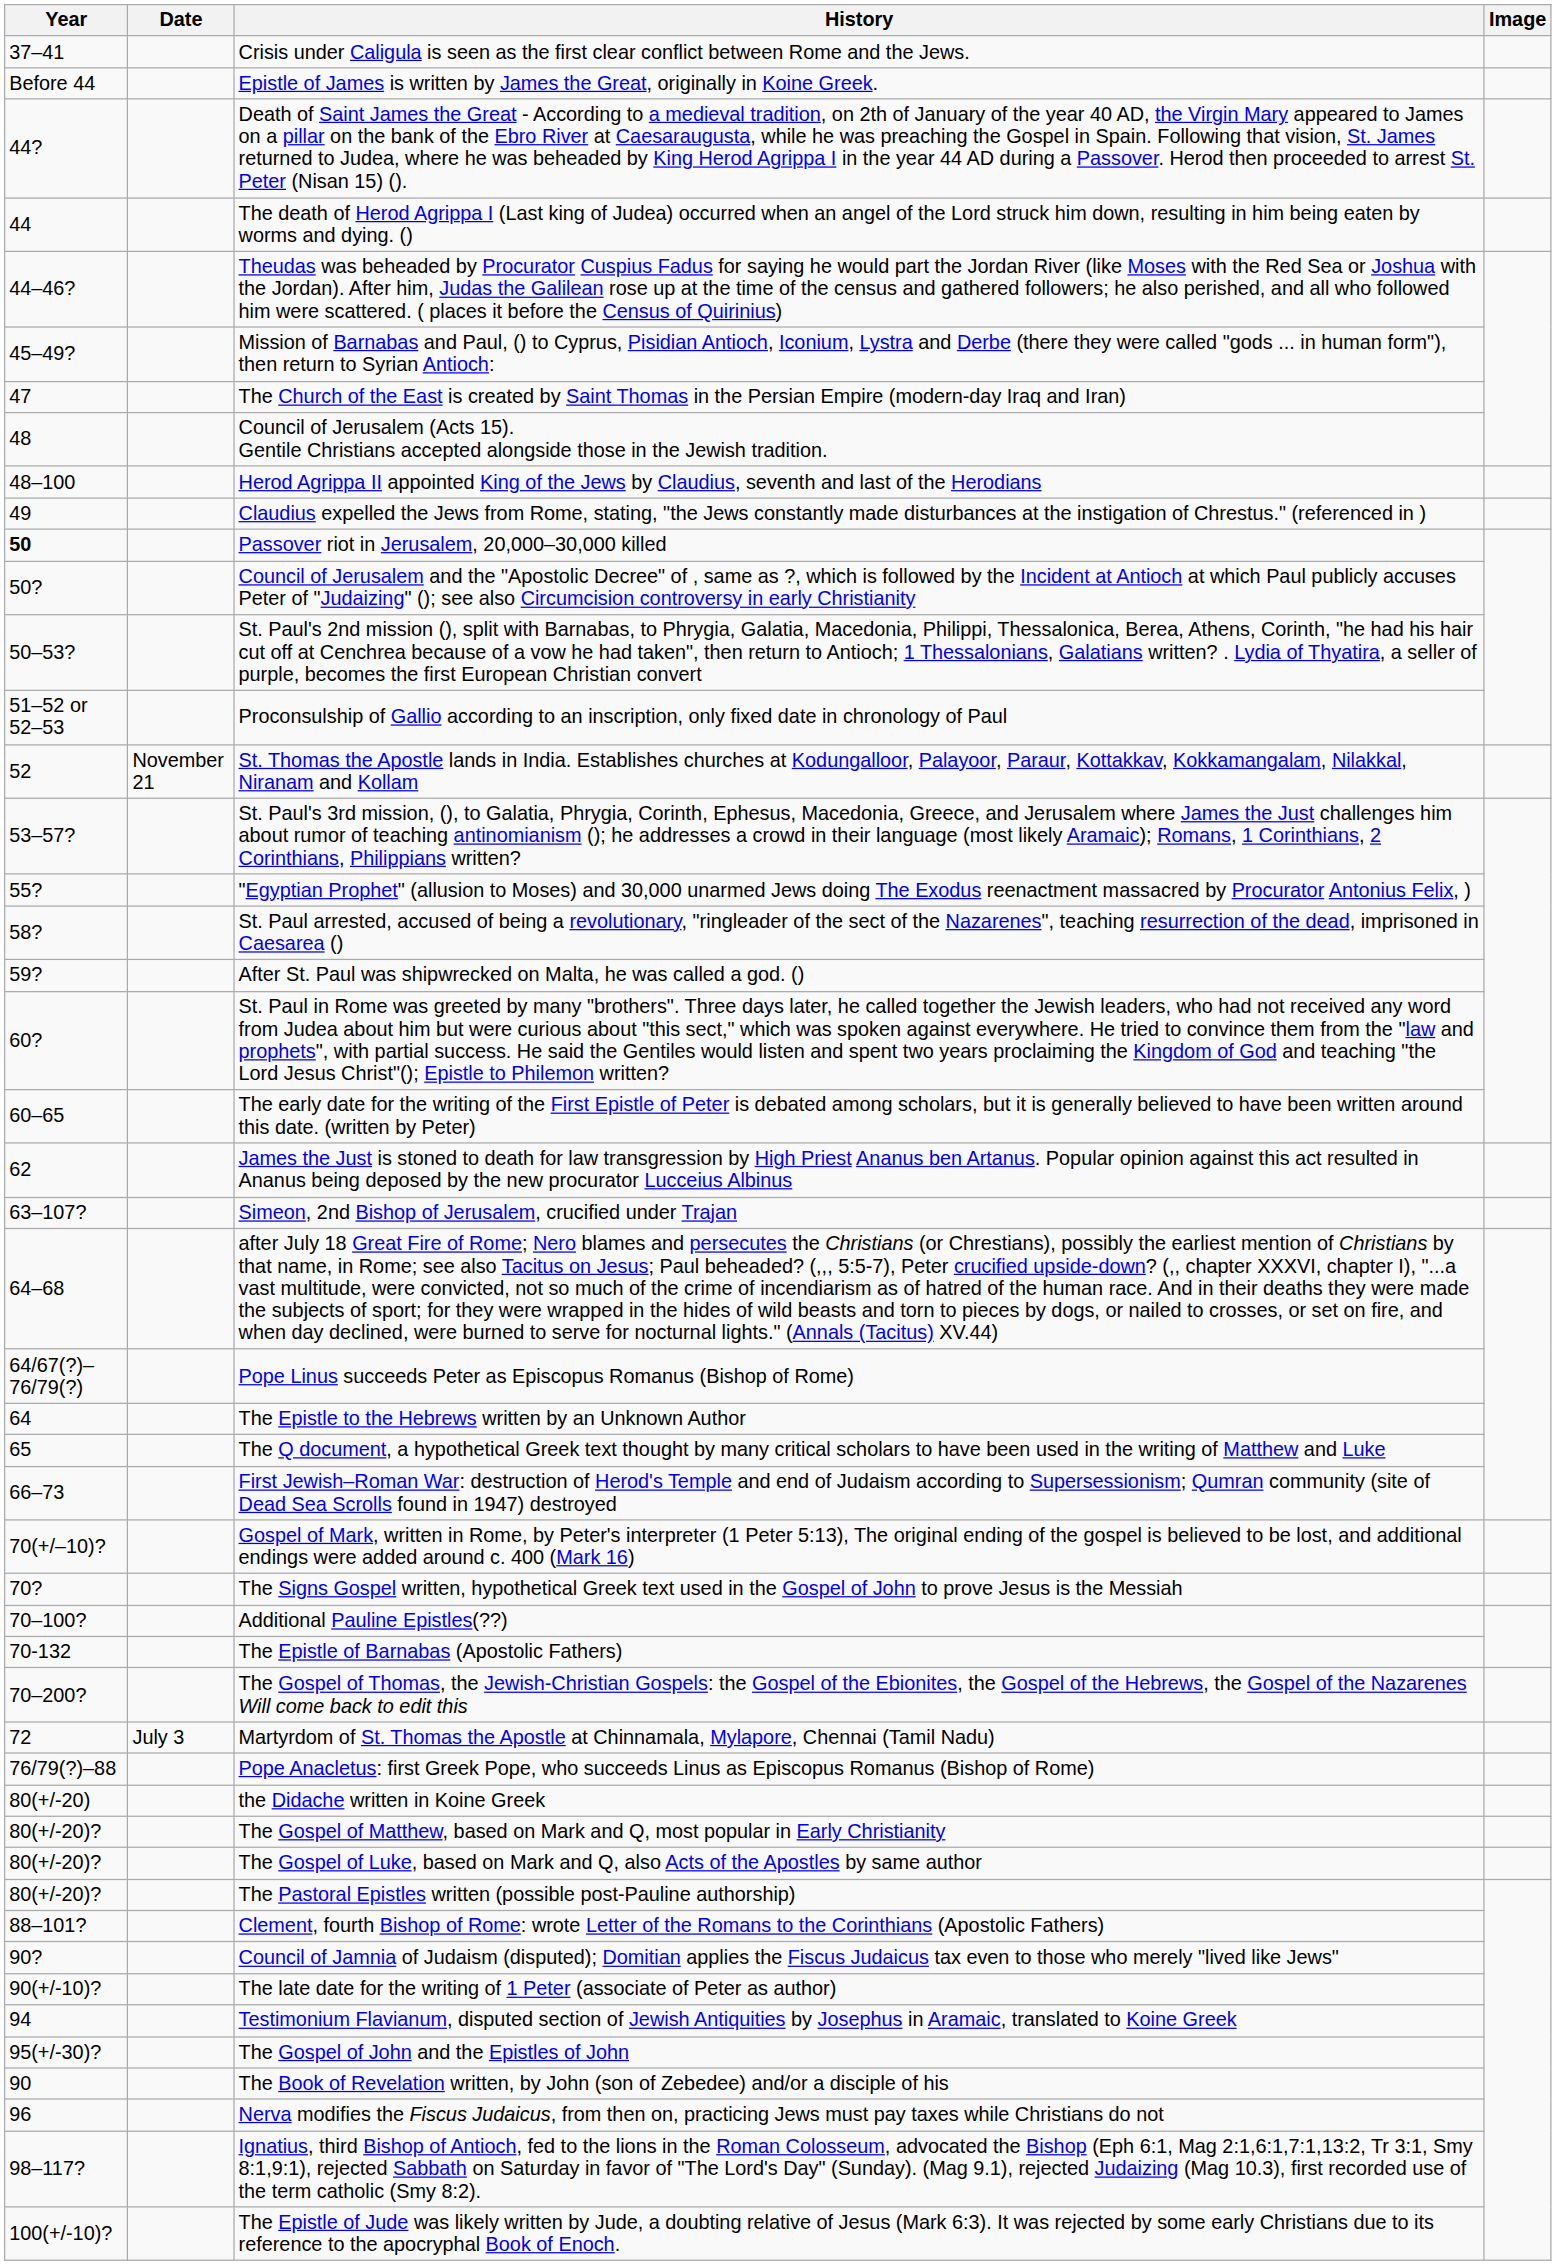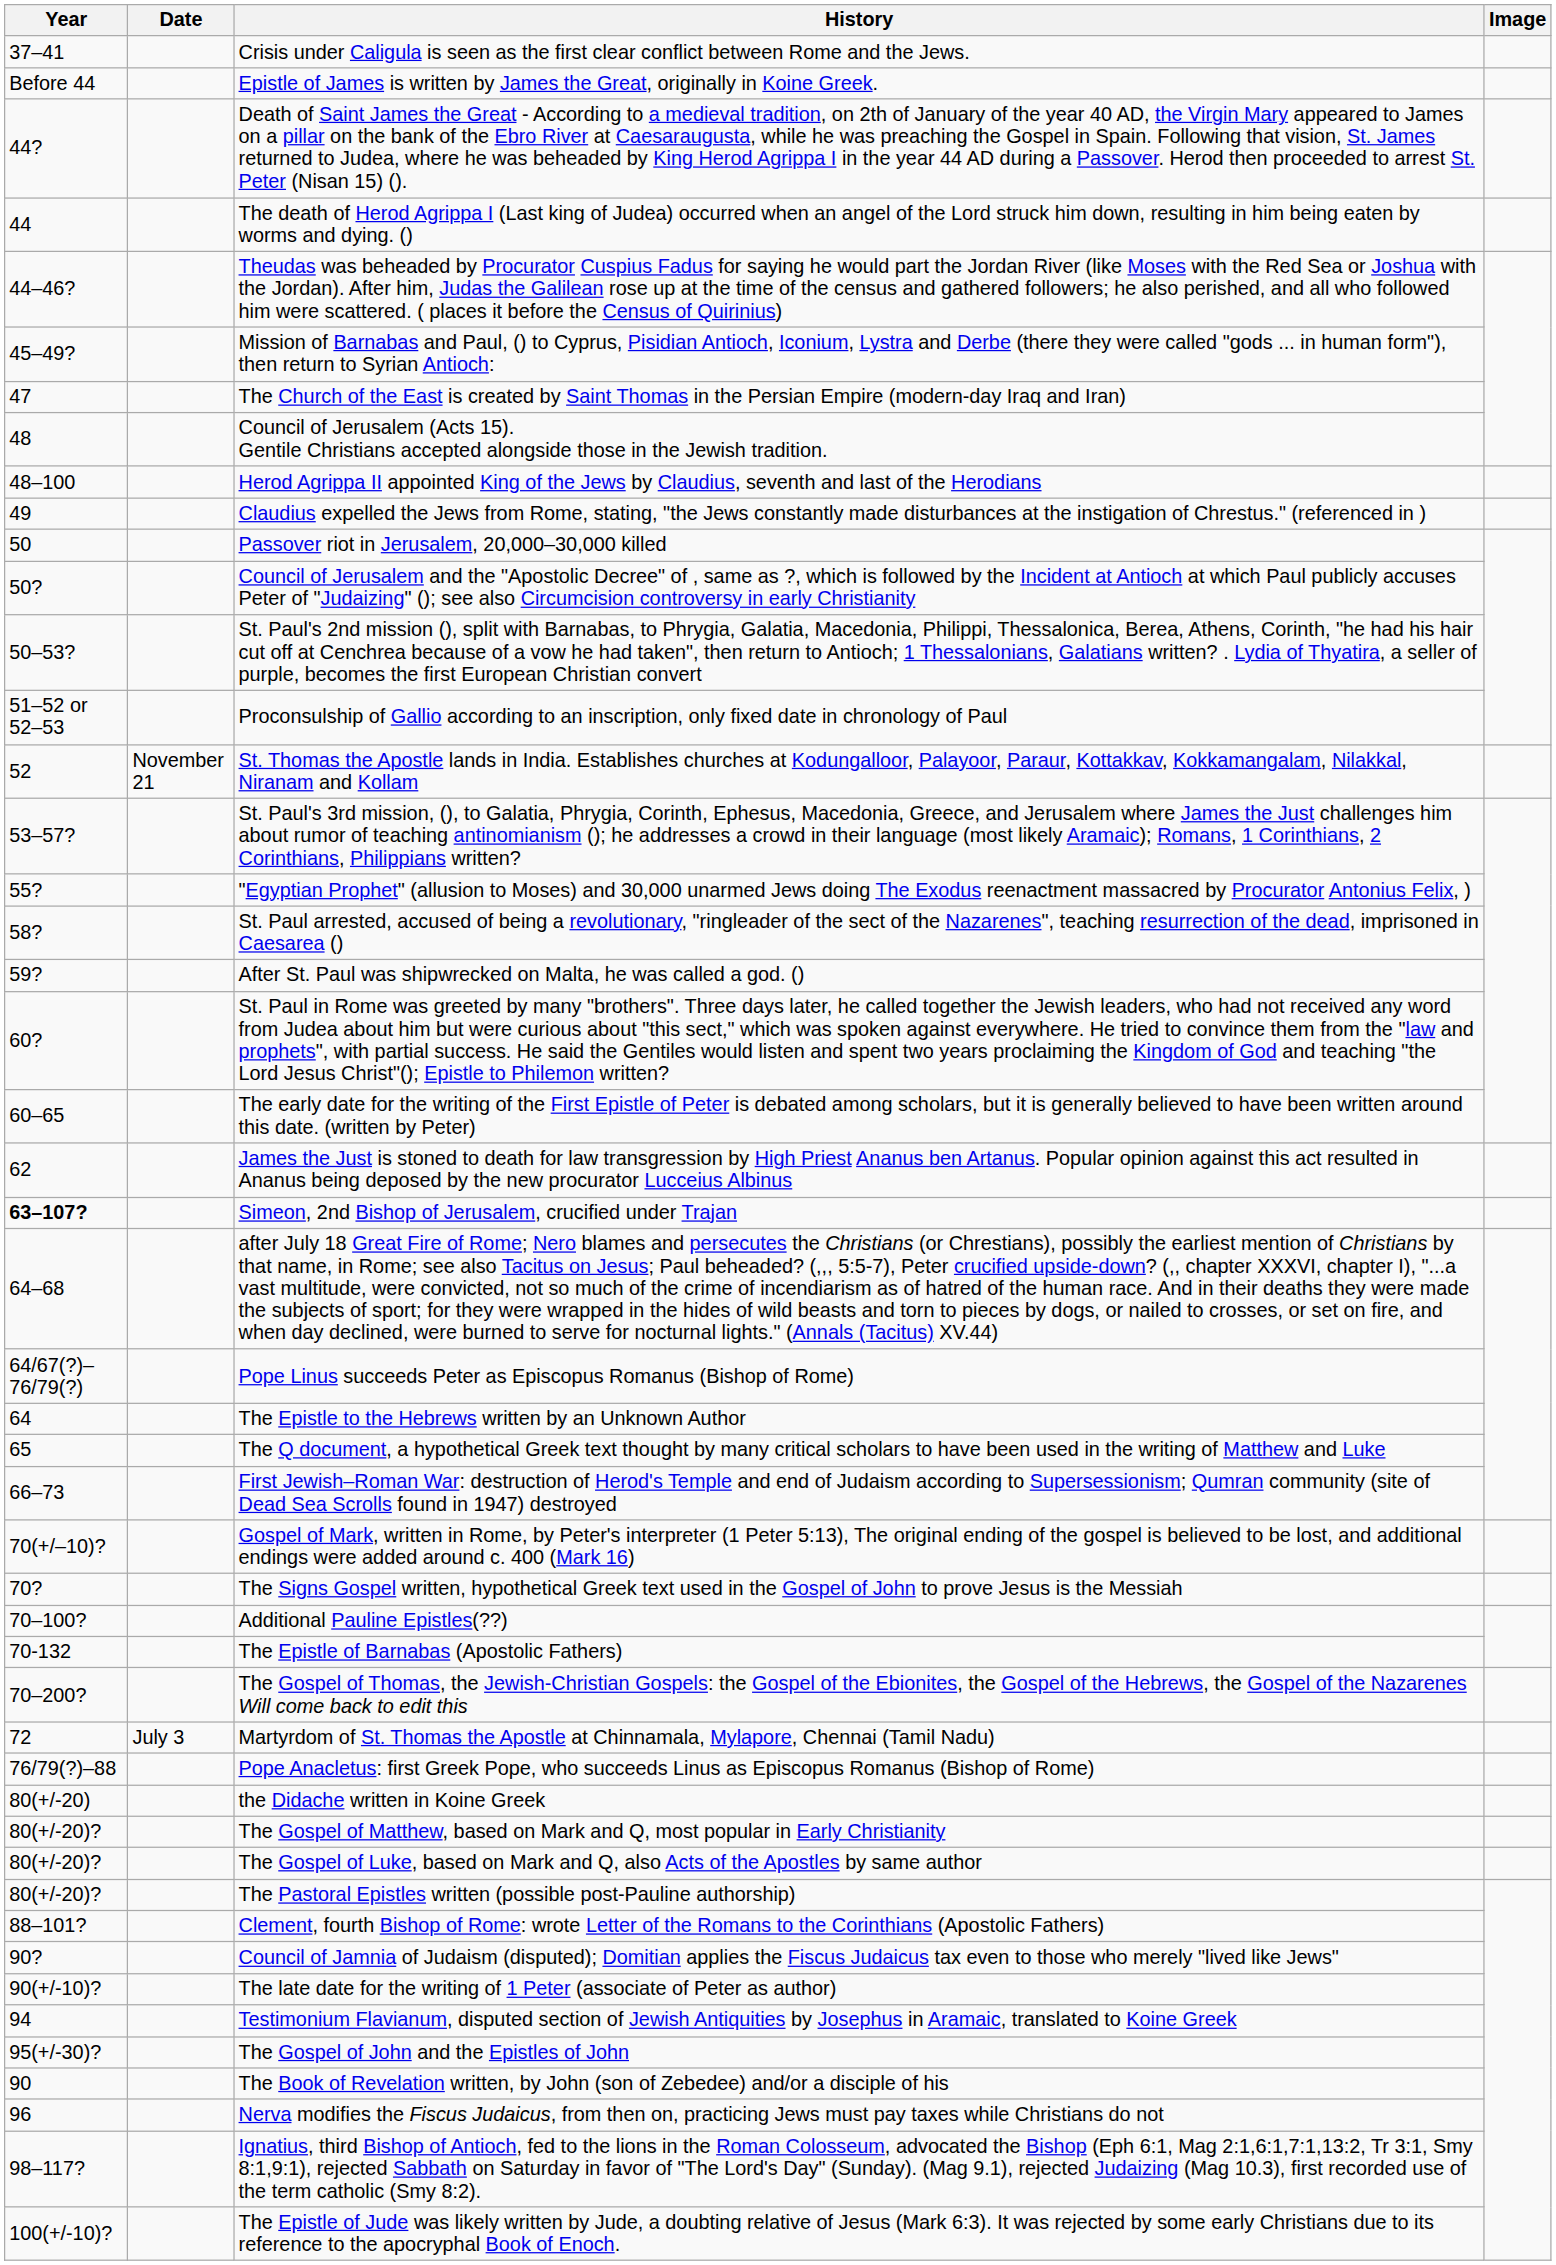(20, 544) bold -> (20, 544) normal
(48, 1212) normal -> (48, 1212) bold
